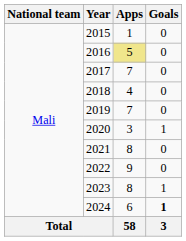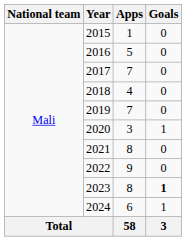(130, 52) khaki background -> (130, 52) no background
(164, 187) normal -> (164, 187) bold
(164, 206) bold -> (164, 206) normal
